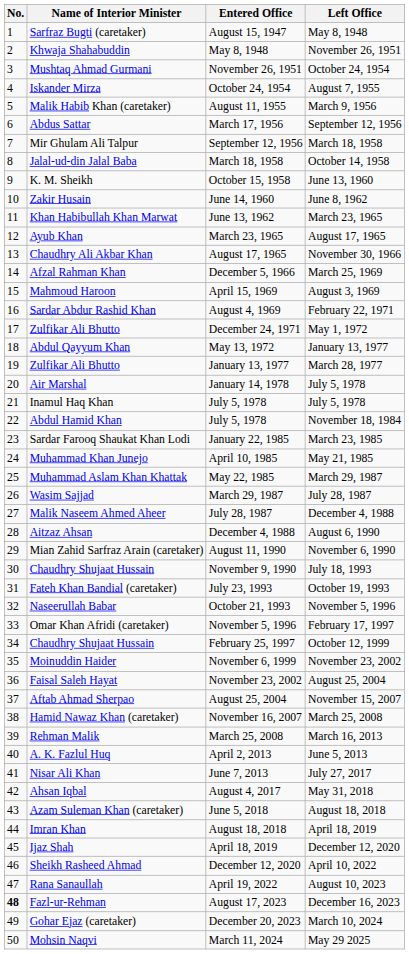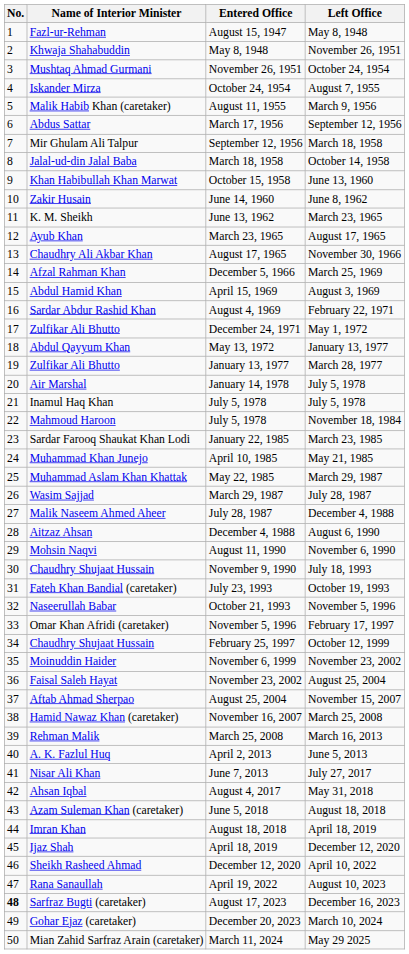(88, 32) Sarfraz Bugti (caretaker) -> (68, 32) Fazl-ur-Rehman
(61, 180) K. M. Sheikh -> (103, 180) Khan Habibullah Khan Marwat
(103, 217) Khan Habibullah Khan Marwat -> (61, 217) K. M. Sheikh
(73, 291) Mahmoud Haroon -> (76, 291) Abdul Hamid Khan
(76, 421) Abdul Hamid Khan -> (73, 421) Mahmoud Haroon
(117, 550) Mian Zahid Sarfraz Arain (caretaker) -> (63, 550) Mohsin Naqvi
(68, 902) Fazl-ur-Rehman -> (88, 902) Sarfraz Bugti (caretaker)
(63, 939) Mohsin Naqvi -> (117, 939) Mian Zahid Sarfraz Arain (caretaker)
